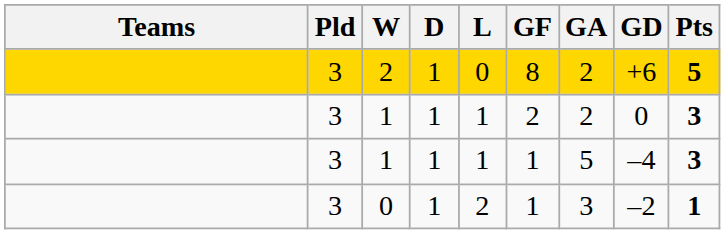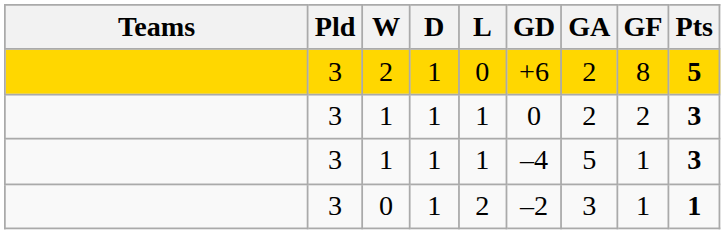columns swapped: (533, 26) <-> (641, 26)
